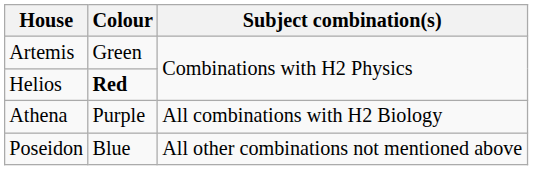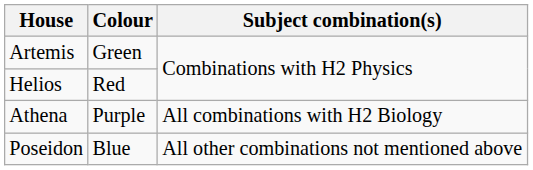(110, 84) bold -> (109, 84) normal
